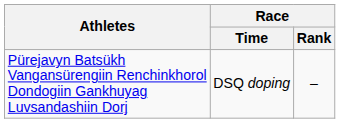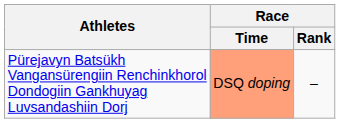(252, 84) no background -> (252, 84) lightsalmon background
